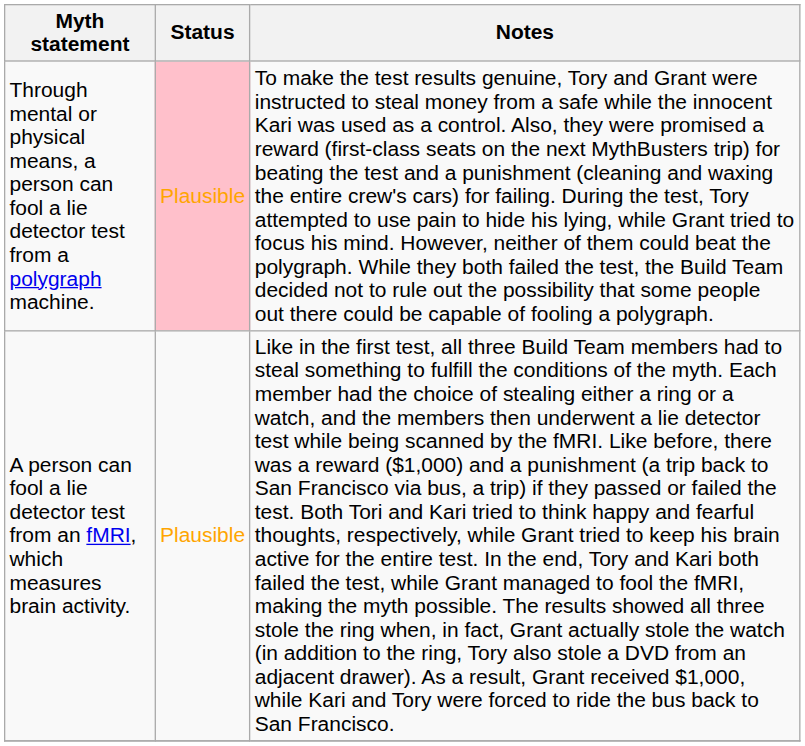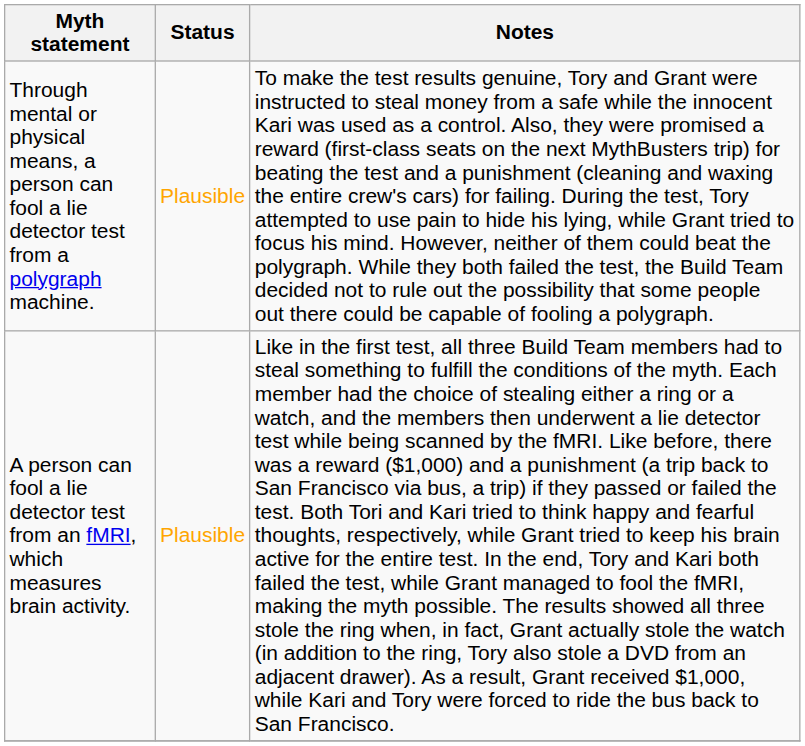(203, 195) pink background -> (203, 195) no background
